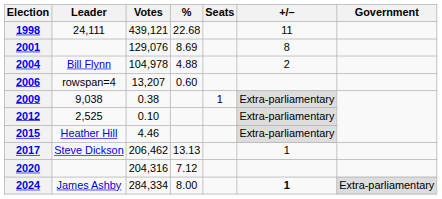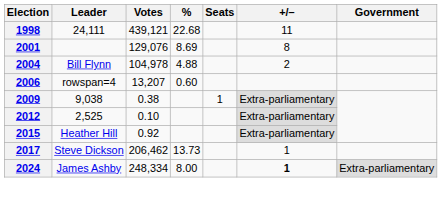(148, 133) 4.46 -> (148, 133) 0.92
(187, 151) 13.13 -> (187, 151) 13.73
- row: (28, 168)
(148, 185) 284,334 -> (148, 168) 248,334
